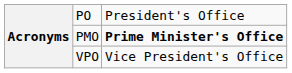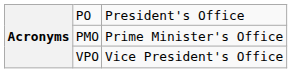(194, 36) bold -> (194, 36) normal
